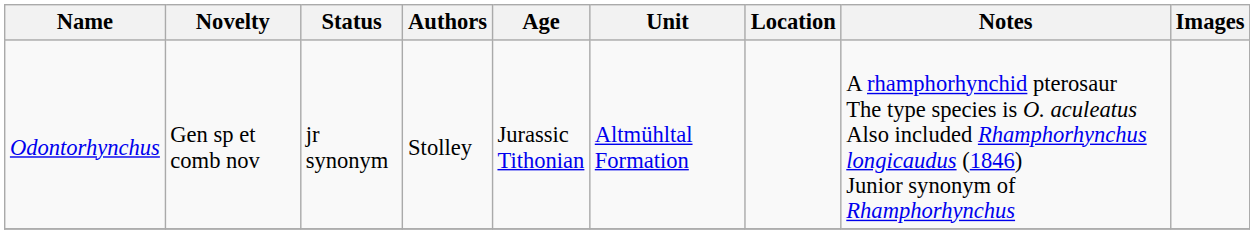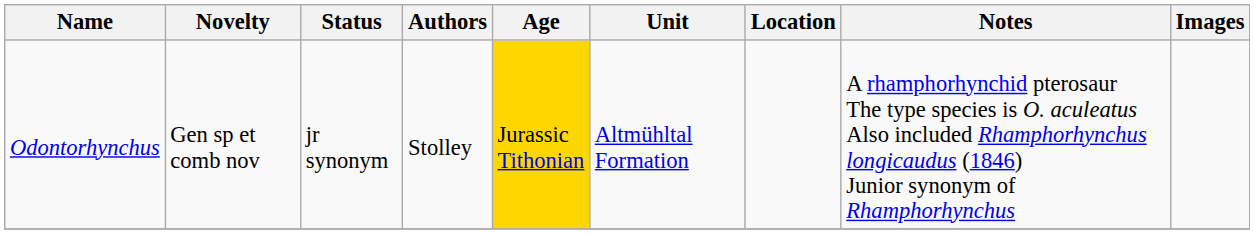(541, 146) no background -> (541, 146) gold background
